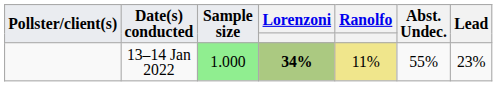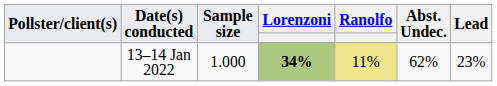(228, 62) lightgreen background -> (228, 62) no background
(424, 62) 55% -> (424, 62) 62%
